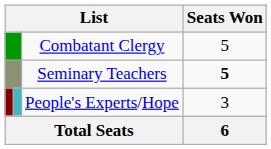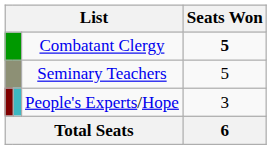(225, 46) normal -> (225, 46) bold
(225, 74) bold -> (225, 74) normal
